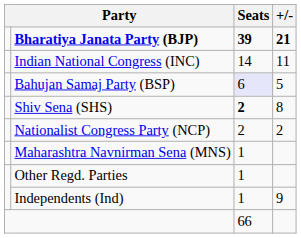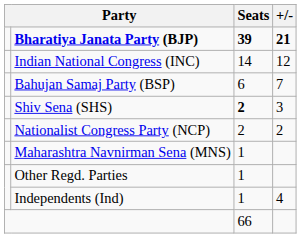(283, 61) 11 -> (283, 61) 12
(241, 84) lavender background -> (241, 84) no background
(280, 84) 5 -> (280, 84) 7
(280, 107) 8 -> (280, 107) 3
(280, 198) 9 -> (280, 198) 4
